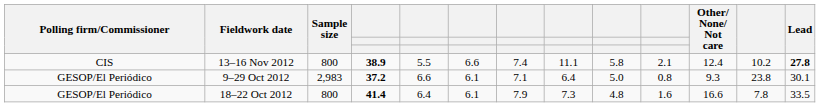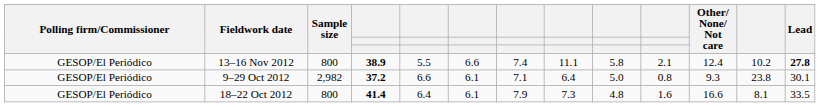(105, 62) CIS -> (105, 62) GESOP/El Periódico
(330, 78) 2,983 -> (330, 78) 2,982
(761, 94) 7.8 -> (761, 94) 8.1
